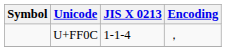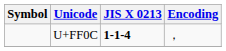(117, 35) normal -> (117, 35) bold
